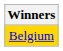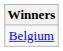(31, 35) gold background -> (31, 35) no background
